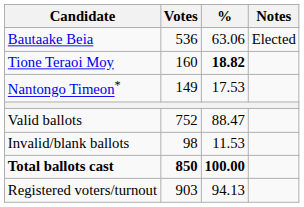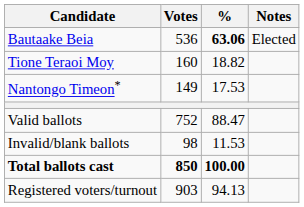(228, 39) normal -> (228, 39) bold
(228, 62) bold -> (228, 62) normal
